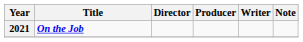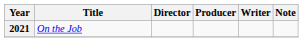(60, 28) bold -> (59, 28) normal
